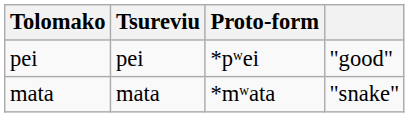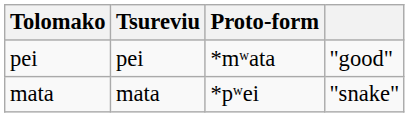(235, 58) *pʷei -> (243, 58) *mʷata
(243, 93) *mʷata -> (235, 93) *pʷei
